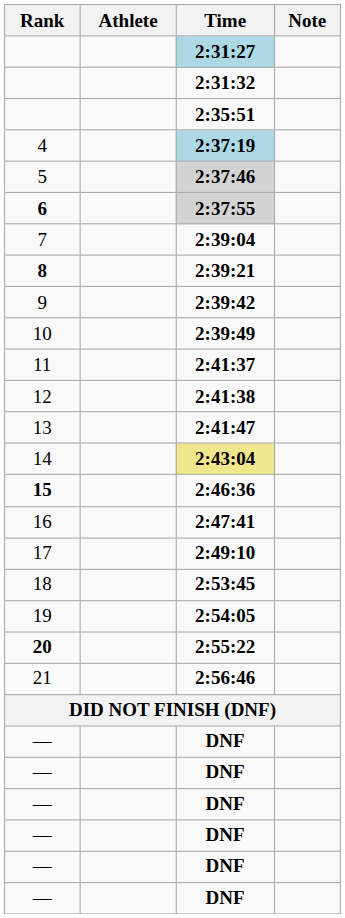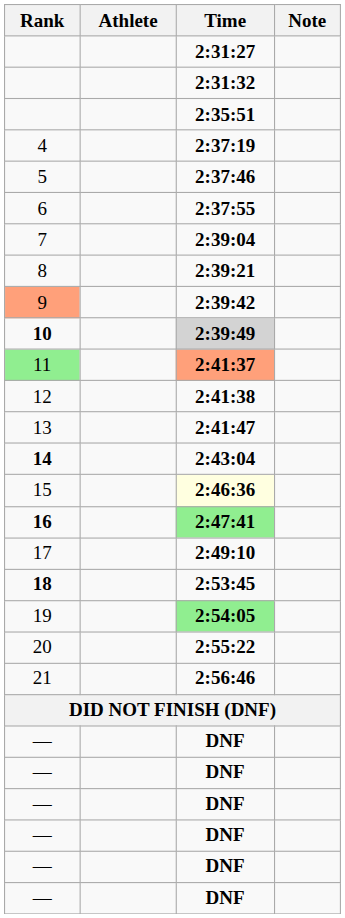(225, 51) lightblue background -> (225, 51) no background
(225, 145) lightblue background -> (225, 145) no background
(225, 176) lightgrey background -> (225, 176) no background
(42, 207) bold -> (42, 207) normal
(225, 207) lightgrey background -> (225, 207) no background
(42, 270) bold -> (42, 270) normal
(42, 301) no background -> (42, 301) lightsalmon background
(42, 333) normal -> (42, 333) bold
(225, 333) no background -> (225, 333) lightgrey background
(42, 364) no background -> (42, 364) lightgreen background
(225, 364) no background -> (225, 364) lightsalmon background
(42, 458) normal -> (42, 458) bold
(225, 458) khaki background -> (225, 458) no background
(42, 490) bold -> (42, 490) normal
(225, 490) no background -> (225, 490) lightyellow background
(42, 521) normal -> (42, 521) bold
(225, 521) no background -> (225, 521) lightgreen background
(42, 584) normal -> (42, 584) bold
(225, 615) no background -> (225, 615) lightgreen background
(42, 646) bold -> (42, 646) normal
